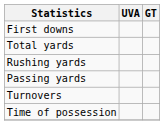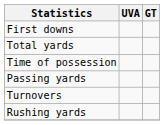rows swapped: (46, 62) <-> (62, 112)
